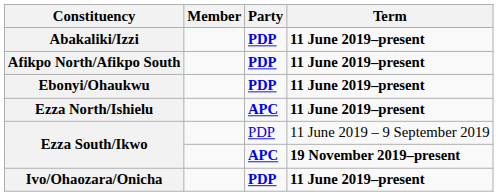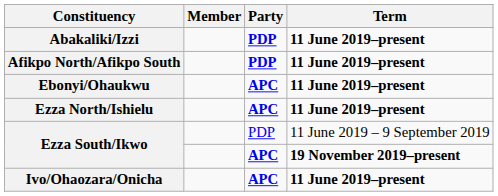(262, 86) PDP -> (263, 86) APC
(262, 179) PDP -> (263, 179) APC
